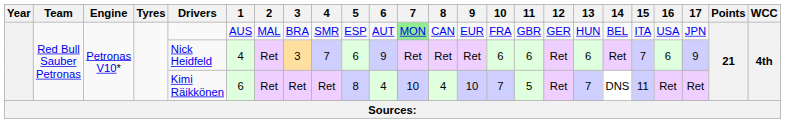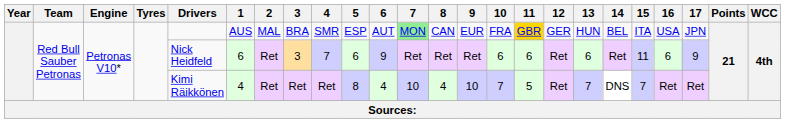(529, 31) no background -> (529, 31) gold background
(241, 55) 4 -> (241, 55) 6
(643, 55) 7 -> (643, 55) 11
(241, 86) 6 -> (241, 86) 4
(643, 86) 11 -> (643, 86) 7
